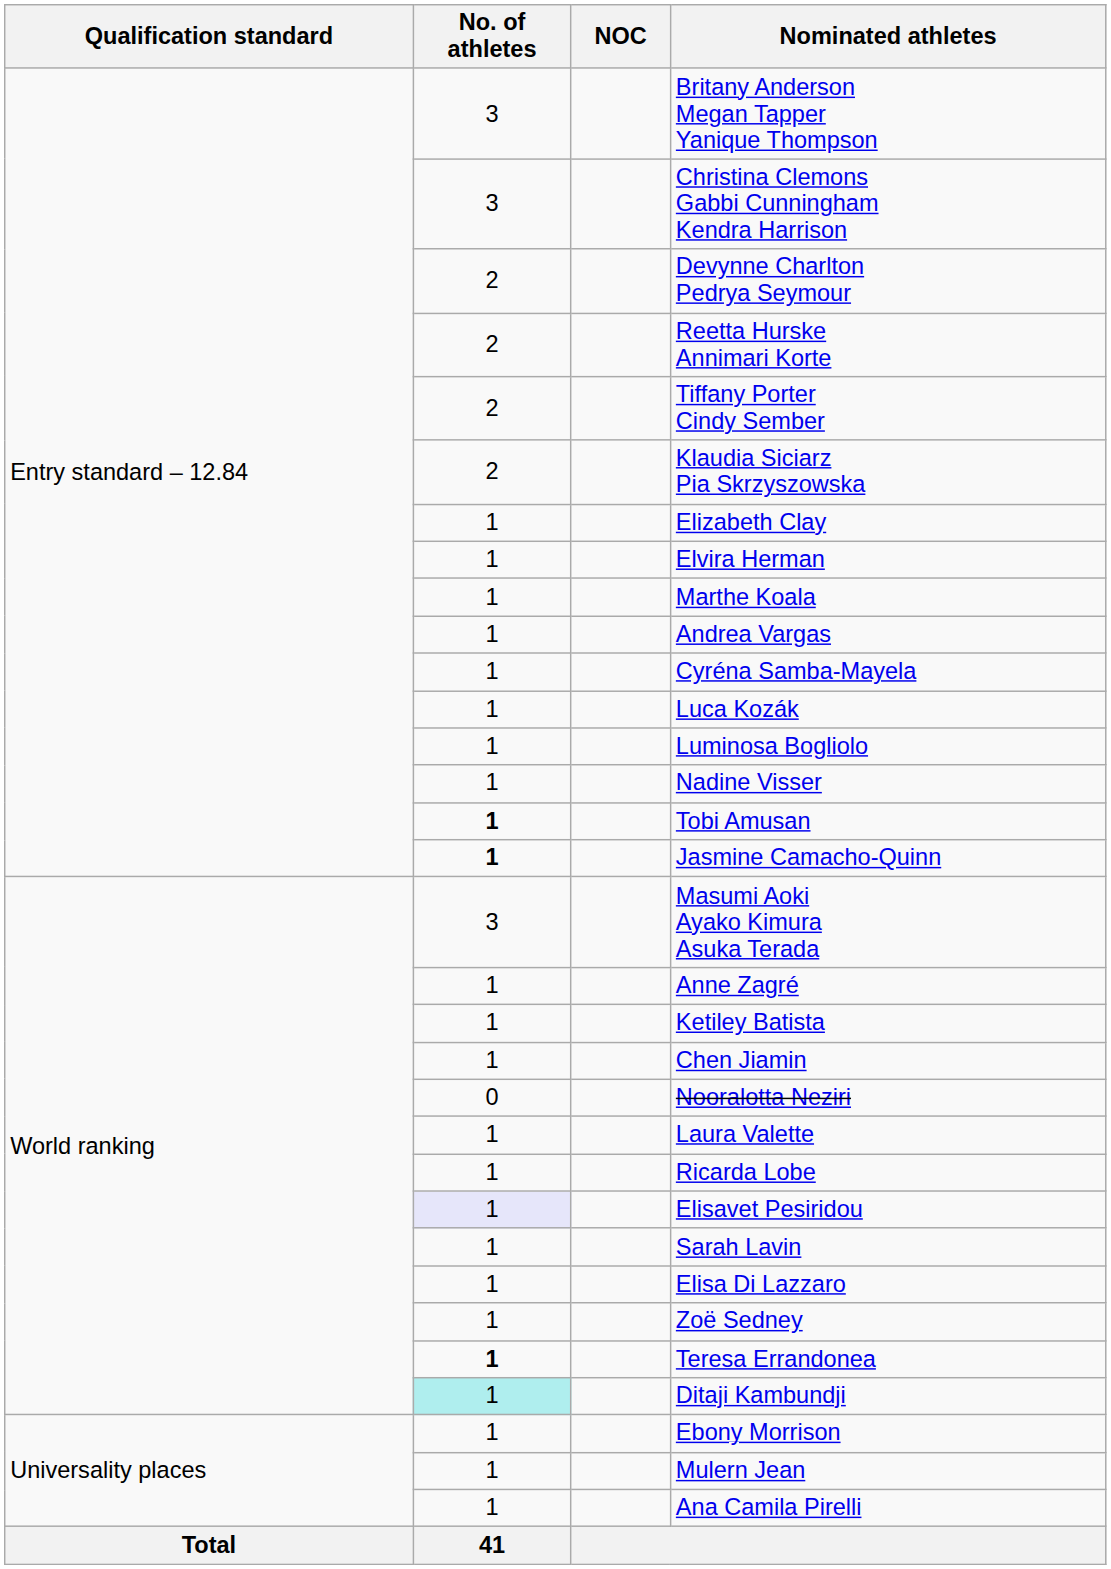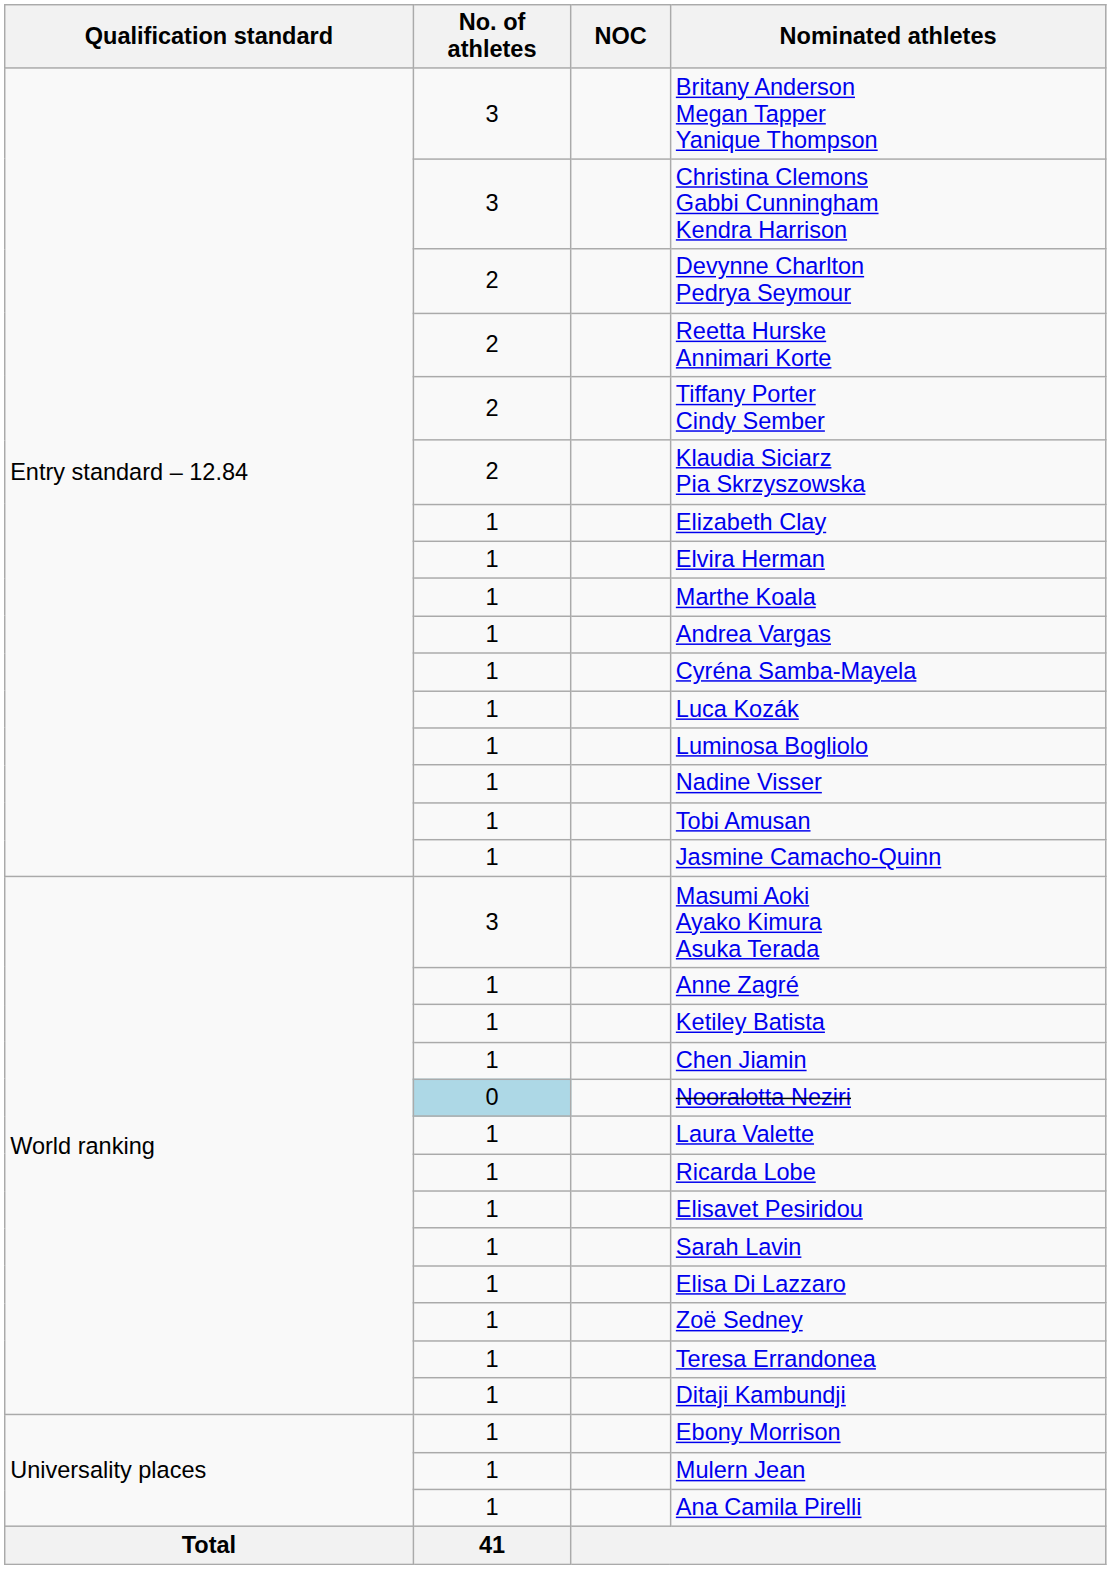(492, 820) bold -> (492, 820) normal
(492, 858) bold -> (492, 858) normal
(492, 1097) no background -> (492, 1097) lightblue background
(492, 1209) lavender background -> (492, 1209) no background
(492, 1358) bold -> (492, 1358) normal
(492, 1395) paleturquoise background -> (492, 1395) no background
